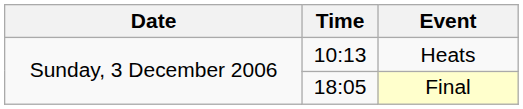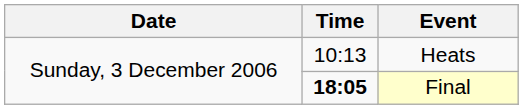(340, 87) normal -> (340, 87) bold
